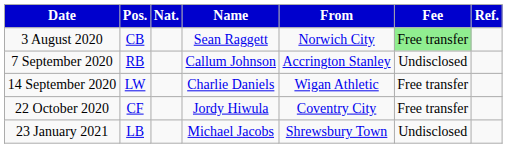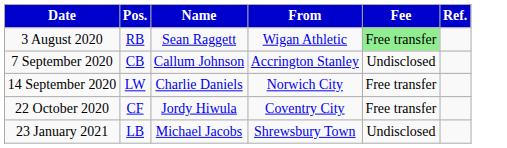- column: (166, 16)
(135, 39) CB -> (135, 39) RB
(337, 39) Norwich City -> (305, 39) Wigan Athletic
(135, 62) RB -> (135, 62) CB
(337, 85) Wigan Athletic -> (305, 85) Norwich City
